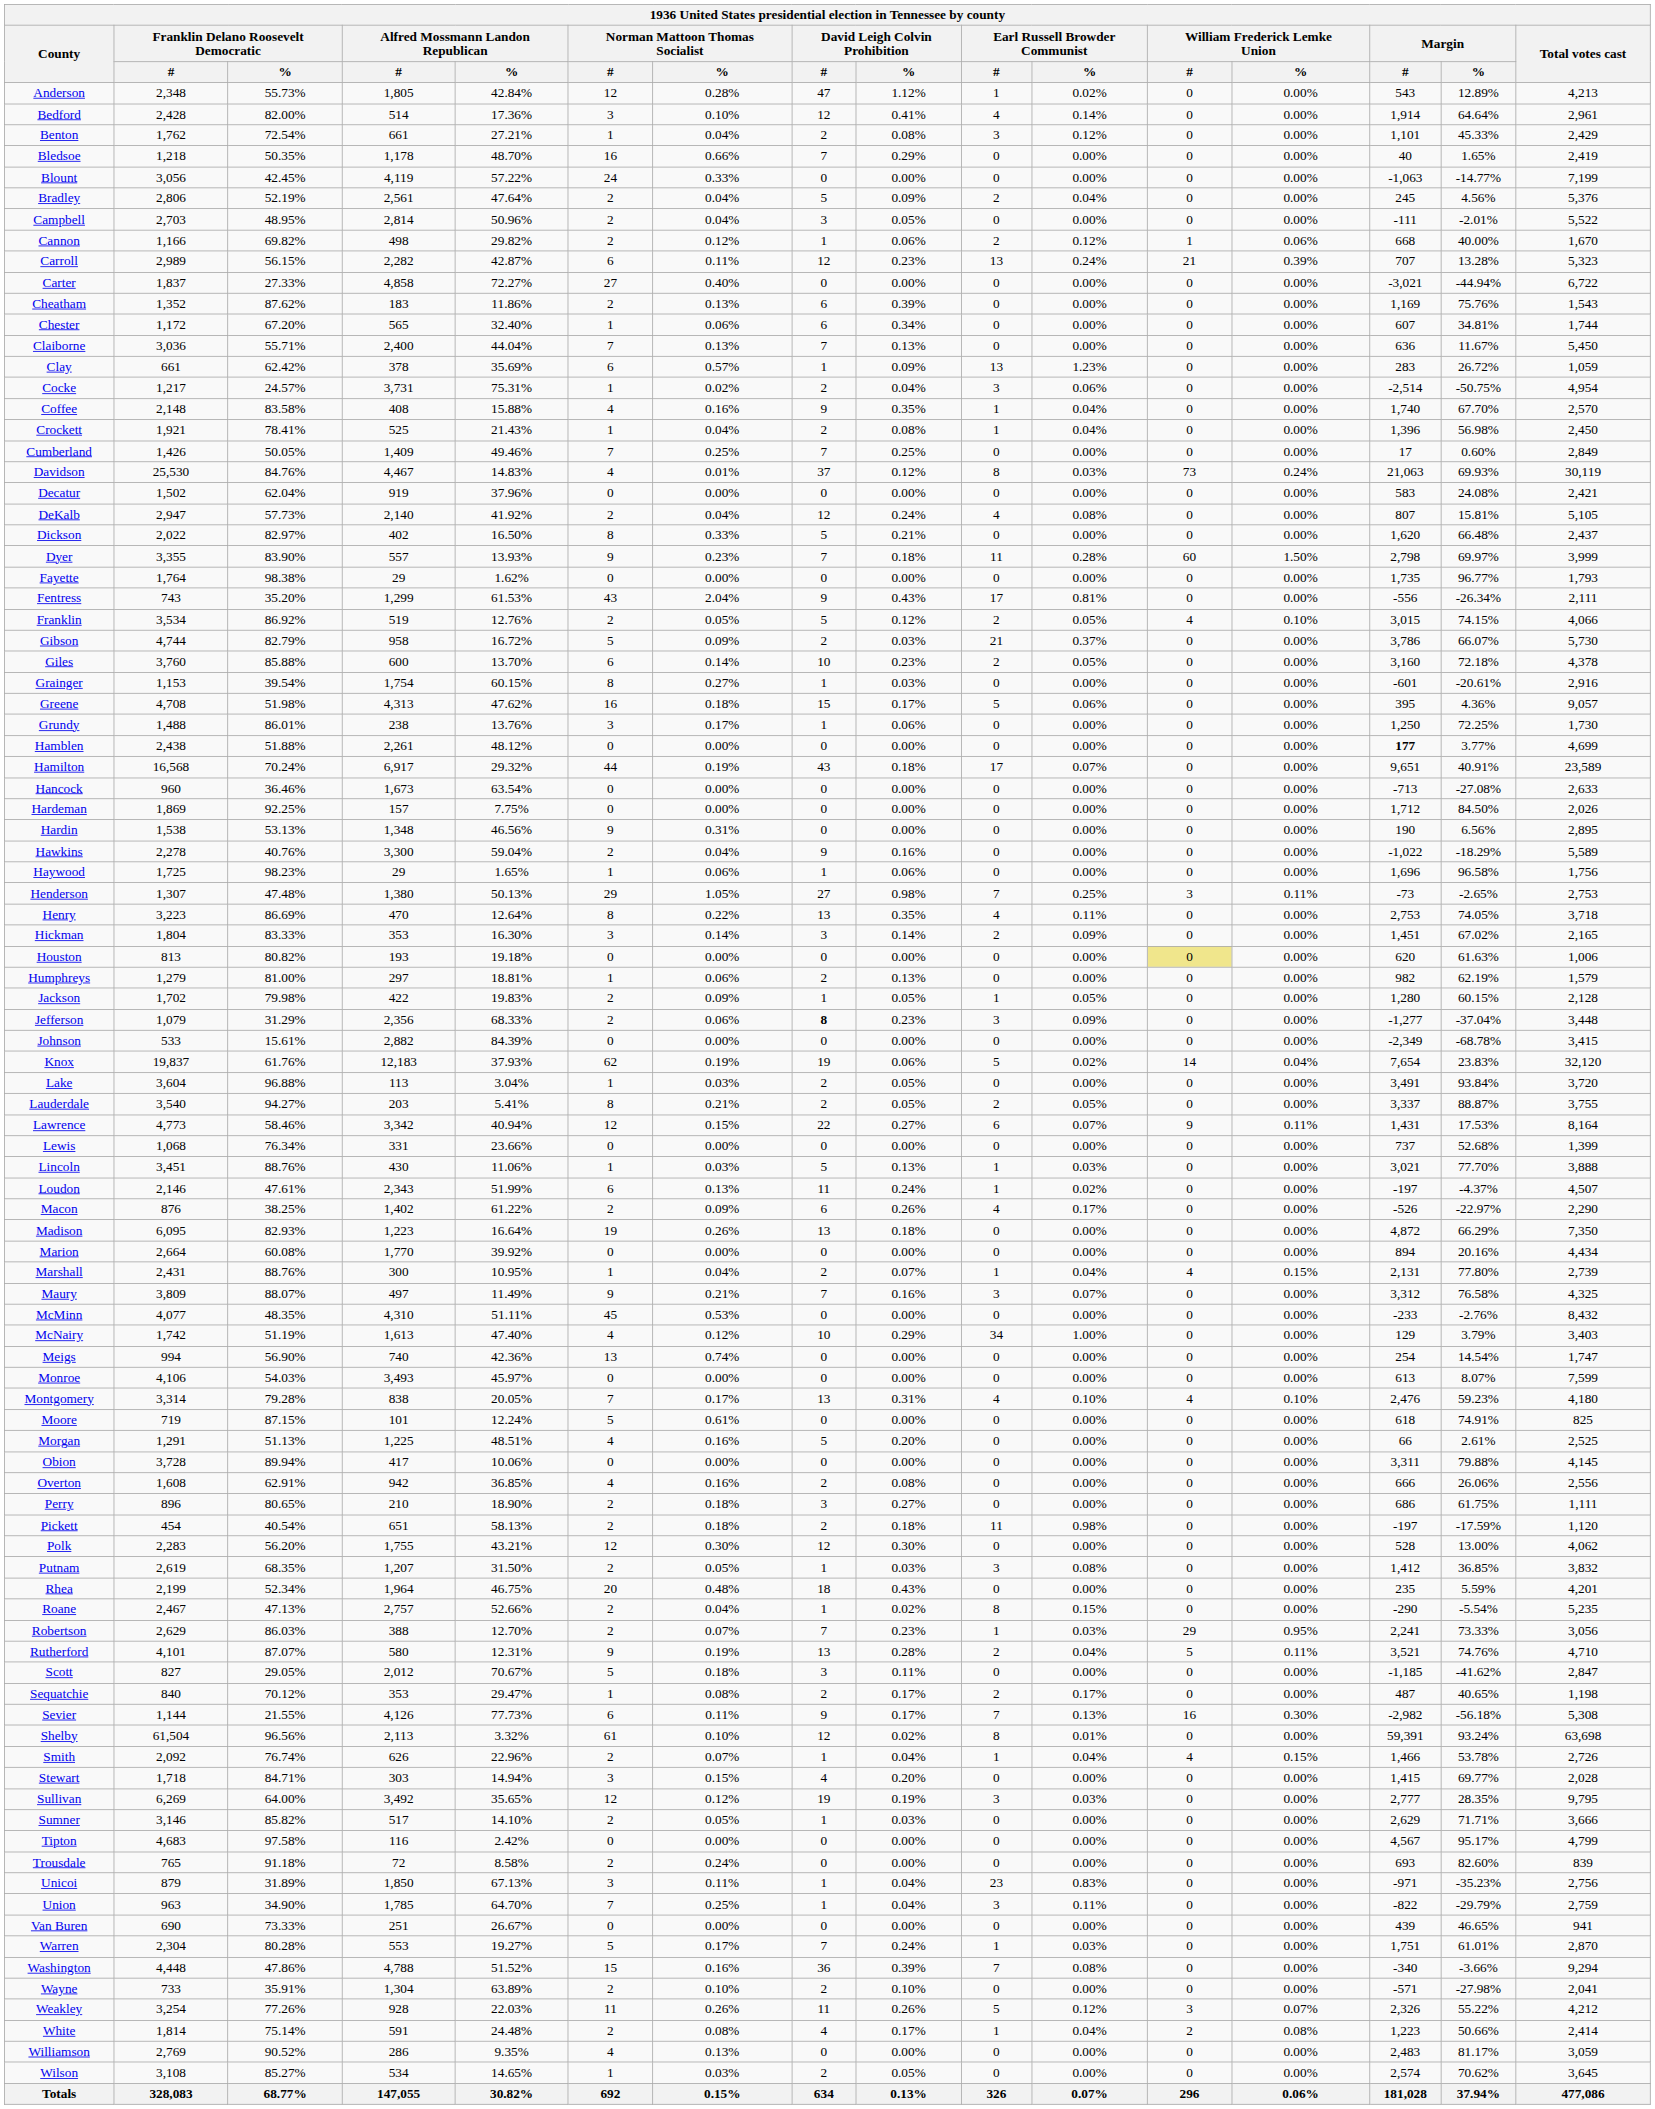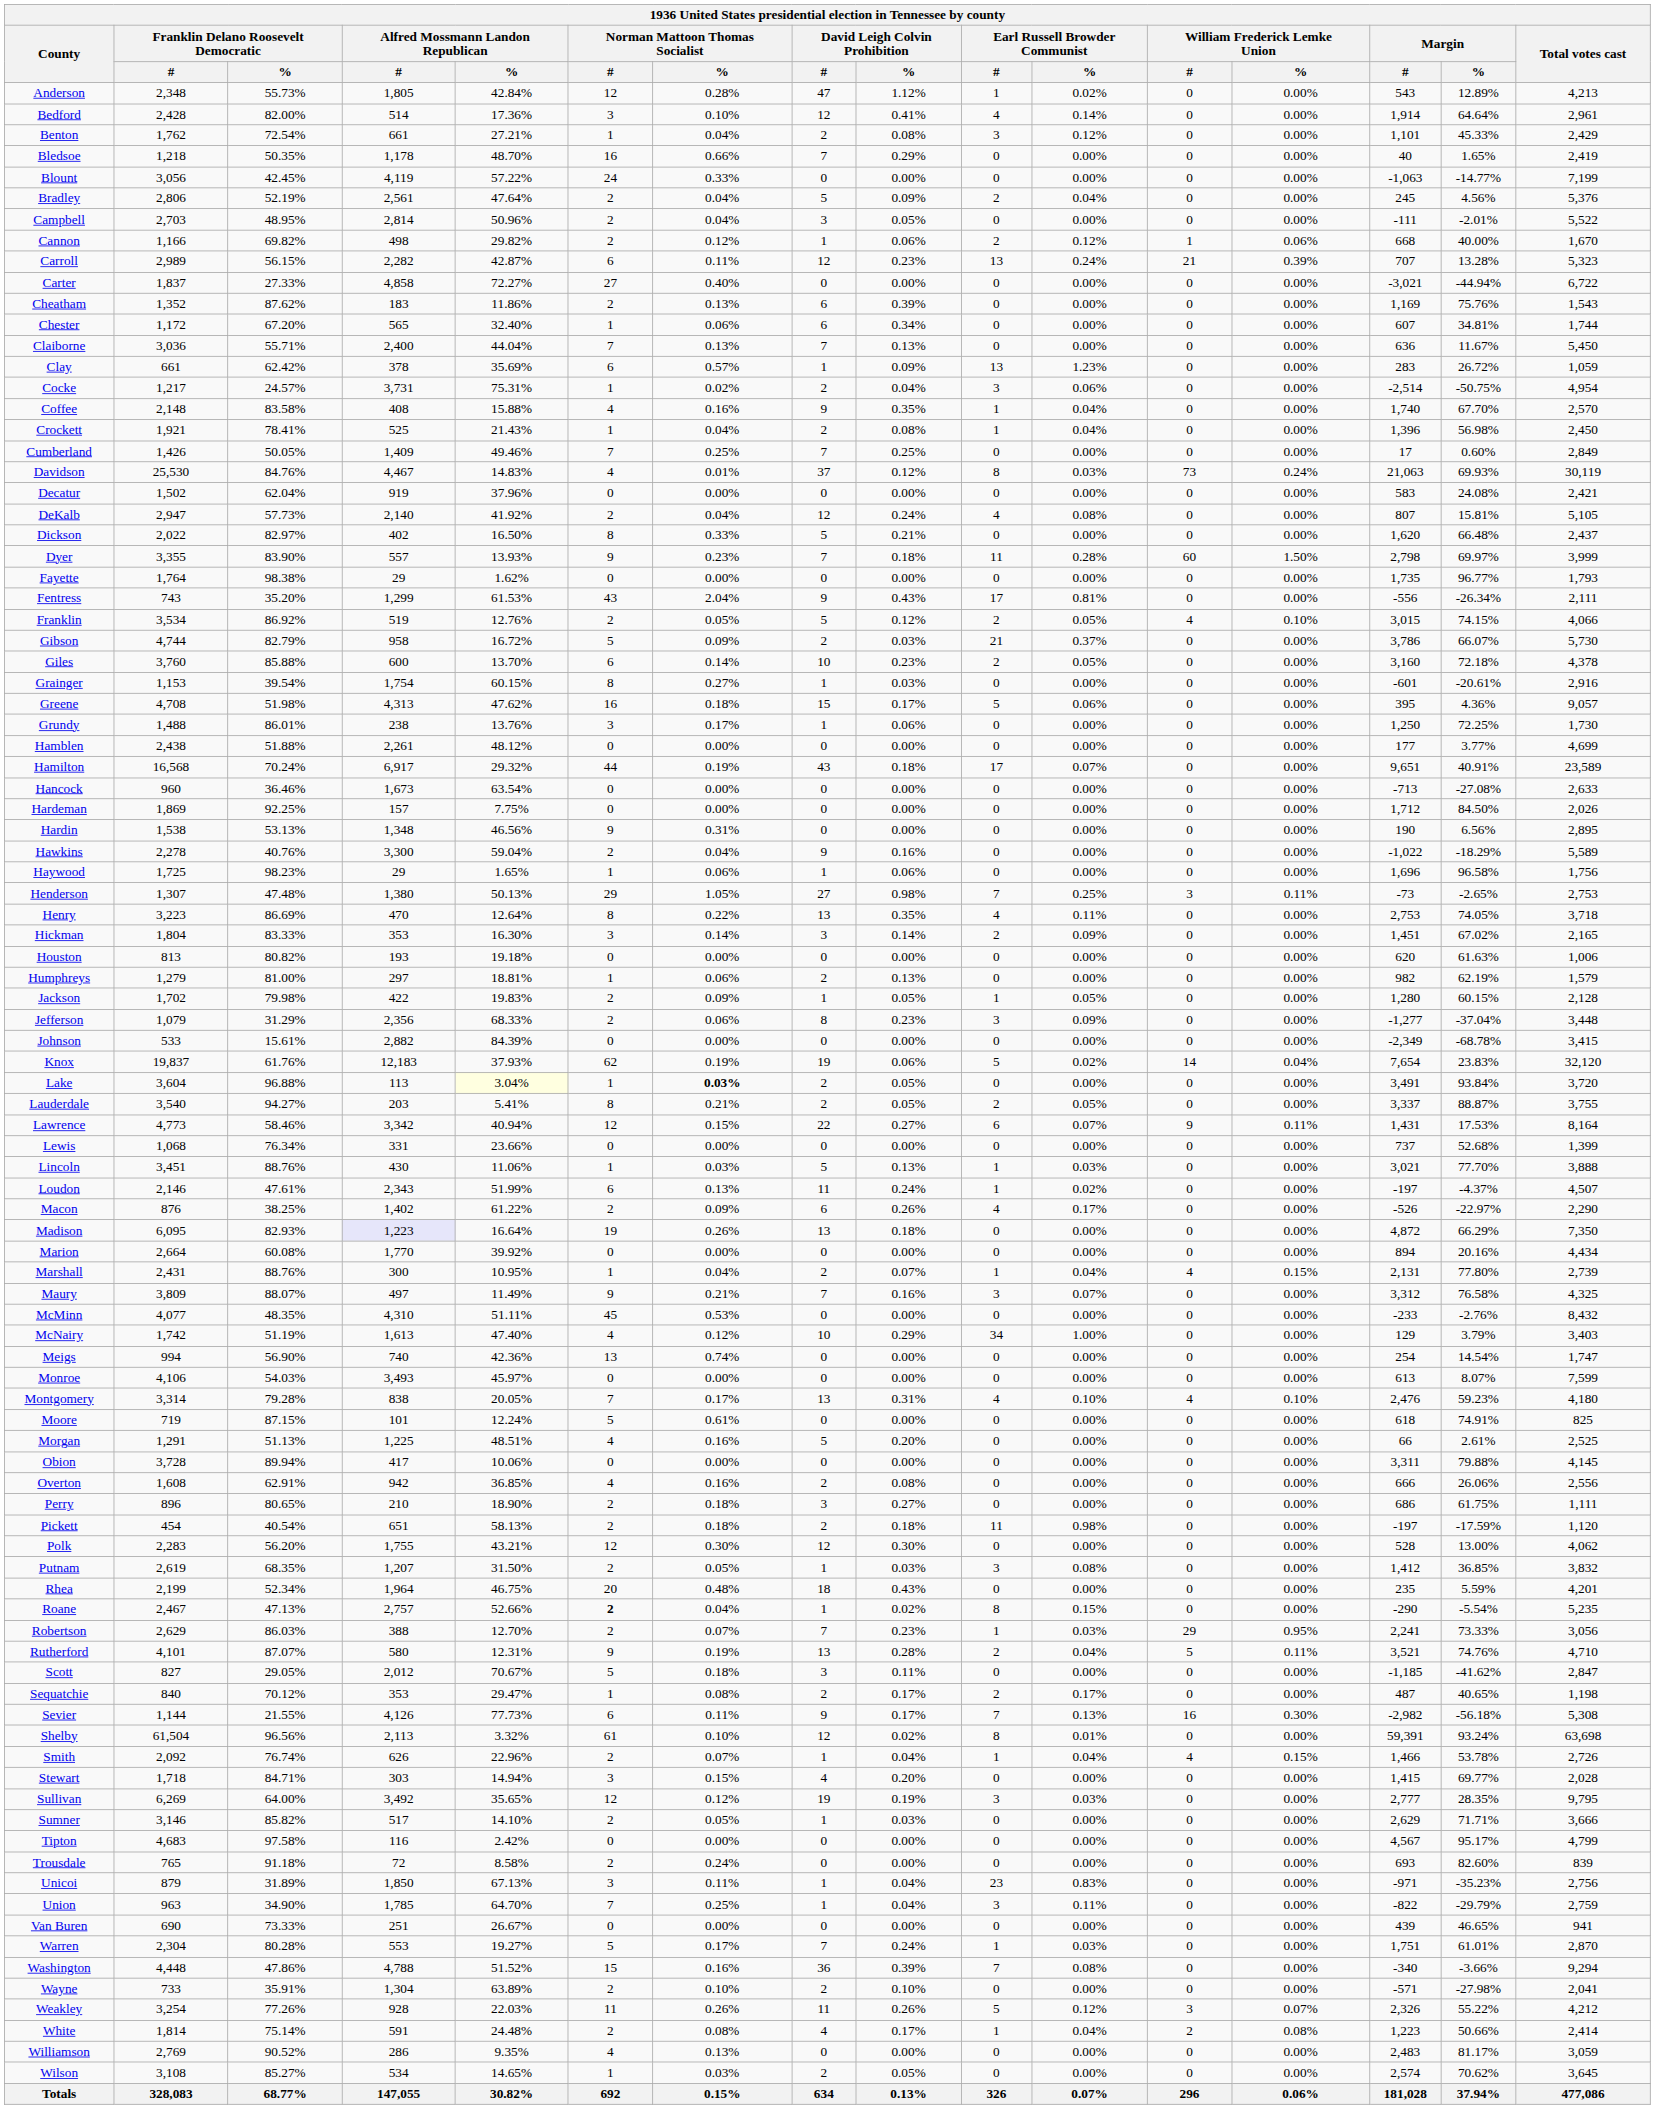(1405, 746) bold -> (1405, 746) normal
(1189, 956) khaki background -> (1189, 956) no background
(824, 1019) bold -> (824, 1019) normal
(512, 1083) no background -> (512, 1083) lightyellow background
(722, 1083) normal -> (722, 1083) bold
(399, 1230) no background -> (399, 1230) lavender background
(610, 1609) normal -> (610, 1609) bold
